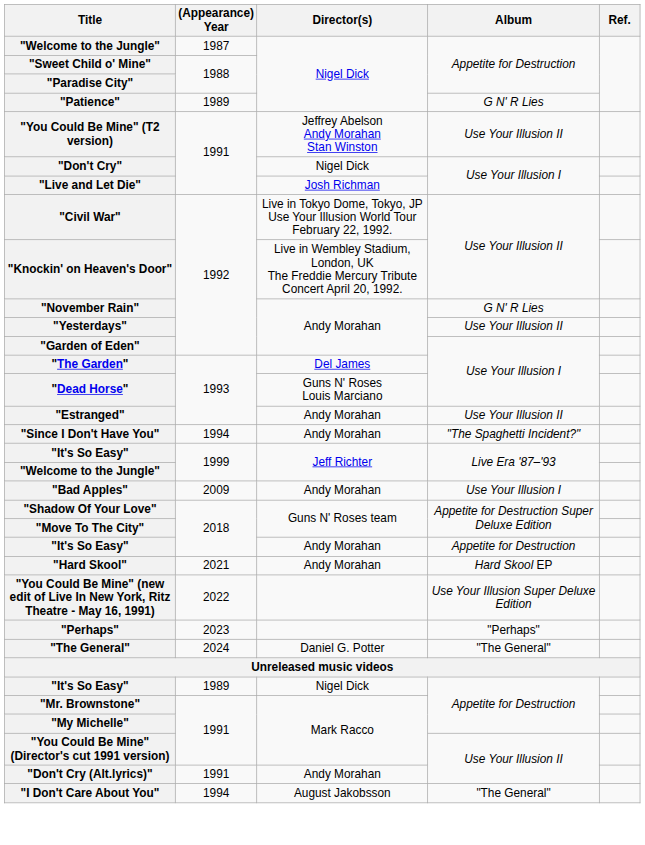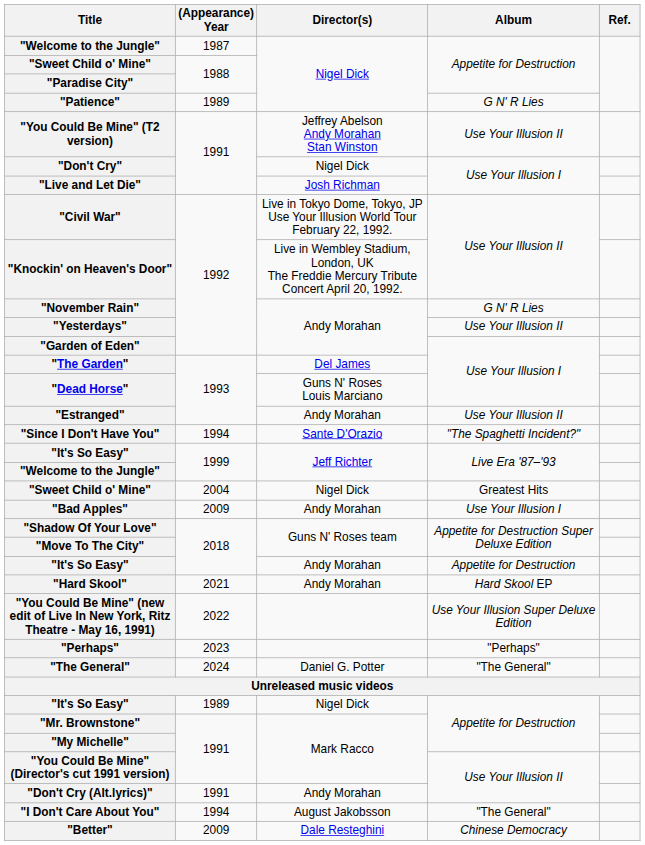(342, 434) Andy Morahan -> (342, 434) Sante D'Orazio
+ row: (90, 490)
+ row: (90, 830)
